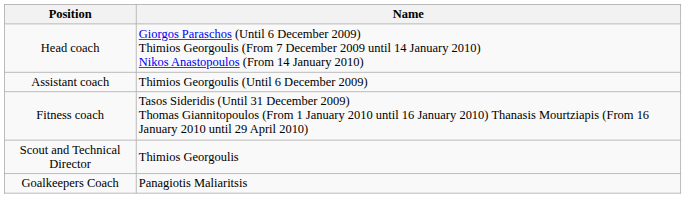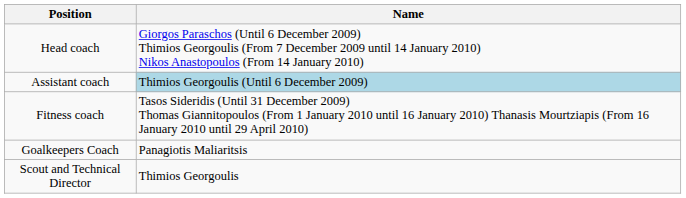(253, 82) no background -> (253, 82) lightblue background
rows swapped: (70, 183) <-> (70, 156)
